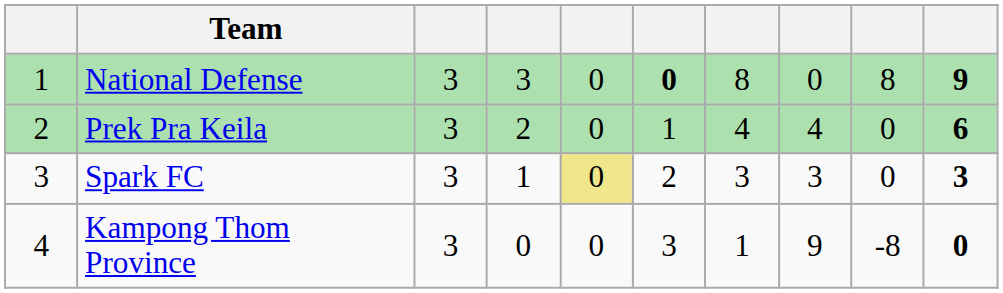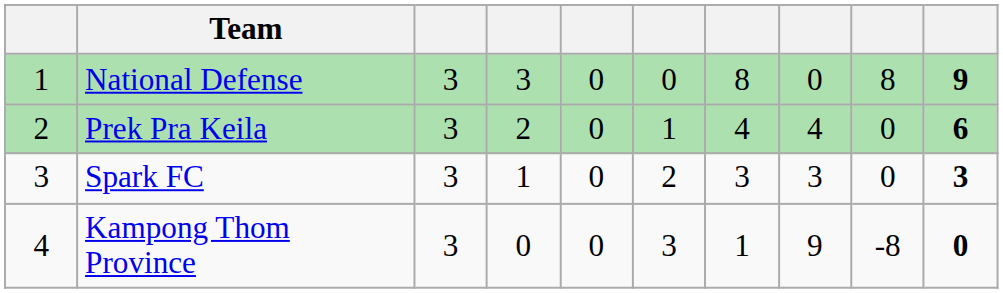(669, 78) bold -> (669, 78) normal
(596, 177) khaki background -> (596, 177) no background
